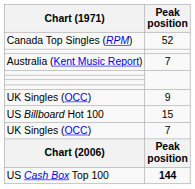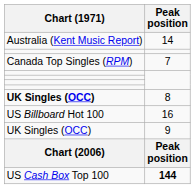(70, 40) Canada Top Singles (RPM) -> (75, 40) Australia (Kent Music Report)
(168, 40) 52 -> (168, 40) 14
(75, 62) Australia (Kent Music Report) -> (70, 62) Canada Top Singles (RPM)
(49, 97) normal -> (51, 97) bold
(168, 97) 9 -> (168, 97) 8
(168, 114) 15 -> (168, 114) 16
(168, 130) 7 -> (168, 130) 9
